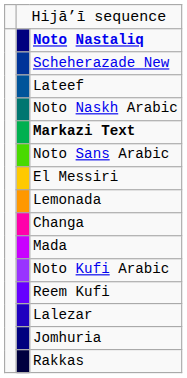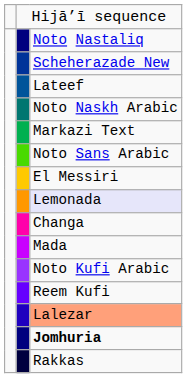(88, 40) bold -> (88, 40) normal
(84, 132) bold -> (84, 132) normal
(71, 201) no background -> (71, 201) lavender background
(63, 316) no background -> (63, 316) lightsalmon background
(67, 338) normal -> (67, 338) bold
